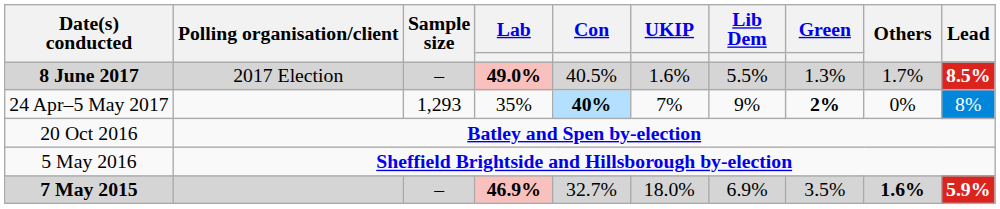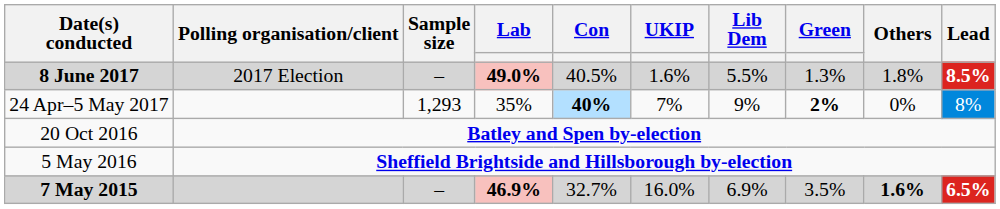(903, 76) 1.7% -> (903, 76) 1.8%
(669, 190) 18.0% -> (669, 190) 16.0%
(968, 190) 5.9% -> (968, 190) 6.5%
